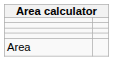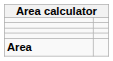(19, 47) normal -> (19, 47) bold
